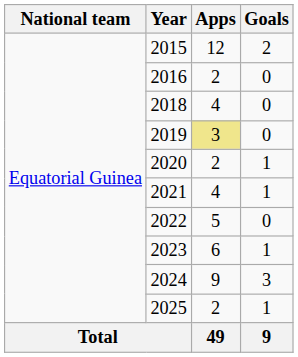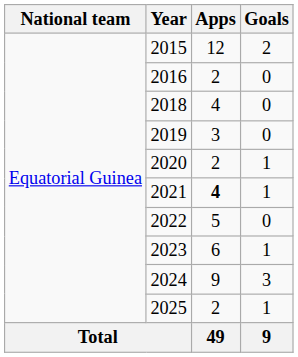(216, 134) khaki background -> (216, 134) no background
(216, 192) normal -> (216, 192) bold
